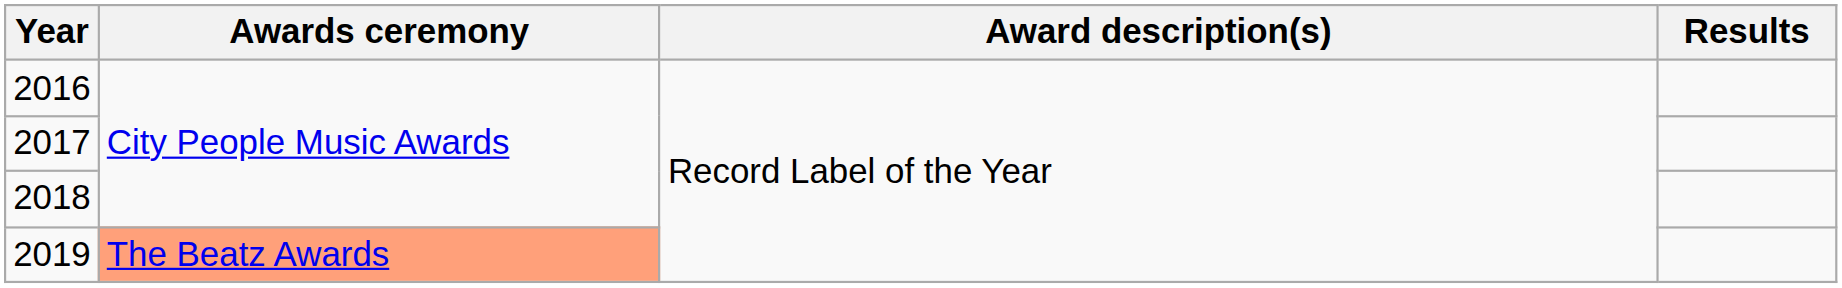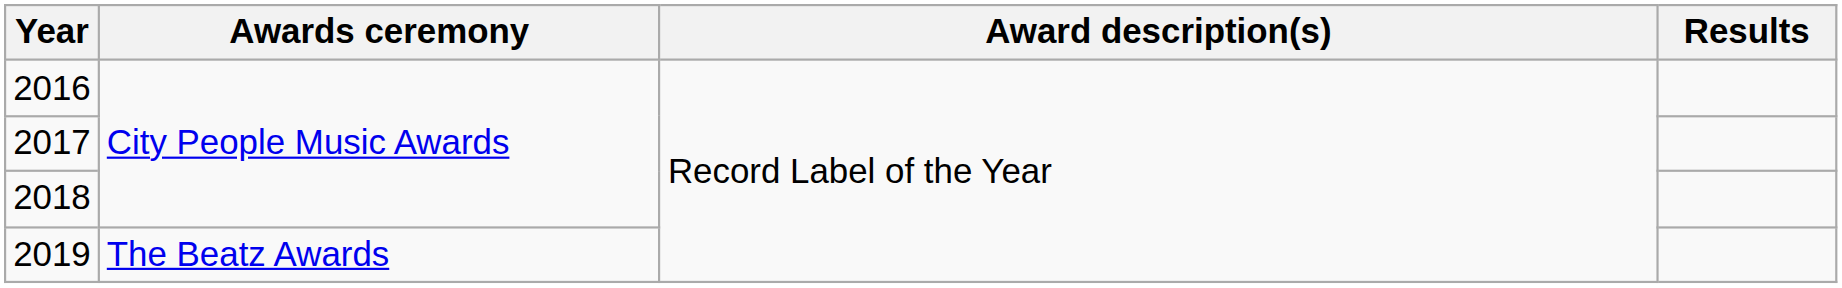(248, 253) lightsalmon background -> (248, 253) no background
